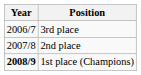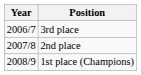(21, 62) bold -> (21, 62) normal
